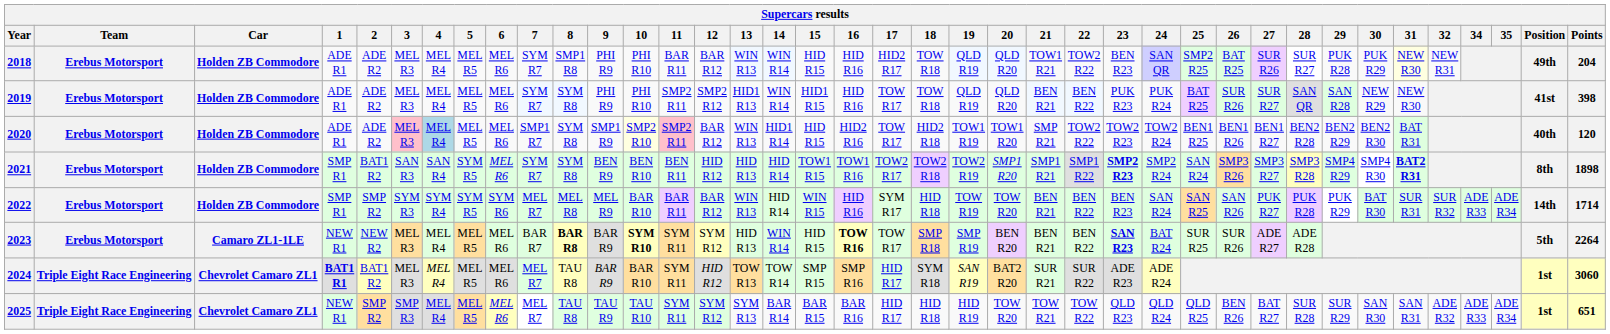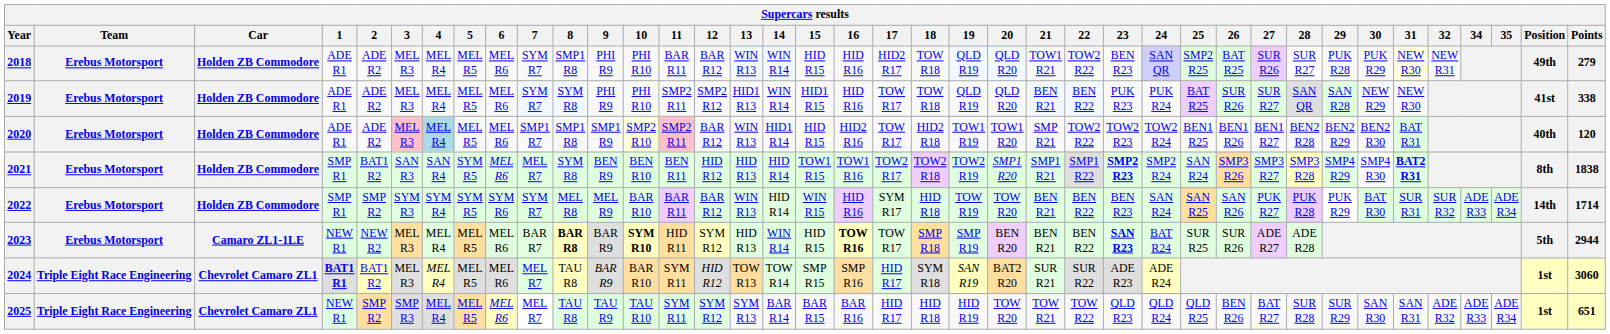(1587, 63) 204 -> (1587, 63) 279
(1587, 98) 398 -> (1587, 98) 338
(570, 134) SYM R8 -> (570, 134) SMP1 R8
(535, 169) SYM R7 -> (535, 169) MEL R7
(1587, 169) 1898 -> (1587, 169) 1838
(535, 205) MEL R7 -> (535, 205) SYM R7
(677, 240) SYM R11 -> (677, 240) HID R11
(1587, 240) 2264 -> (1587, 240) 2944
